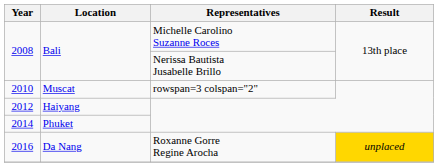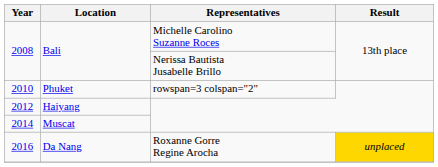(59, 89) Muscat -> (58, 89) Phuket
(58, 123) Phuket -> (59, 123) Muscat
